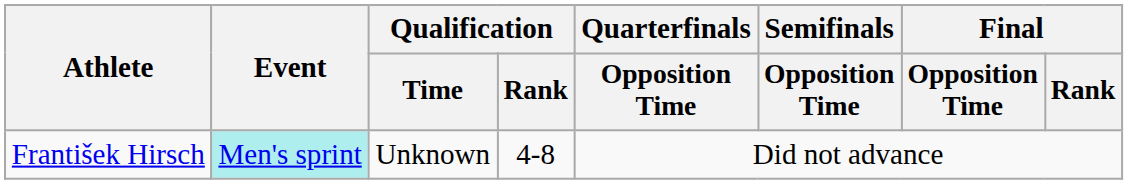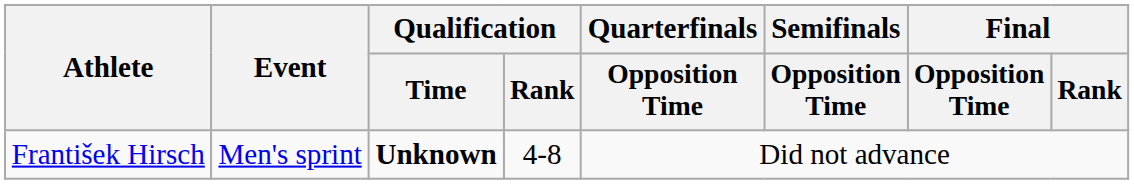(290, 154) paleturquoise background -> (290, 154) no background
(433, 154) normal -> (436, 154) bold
